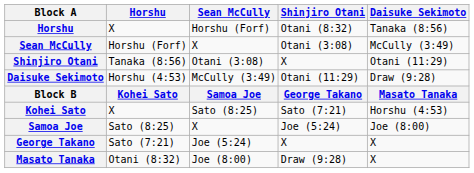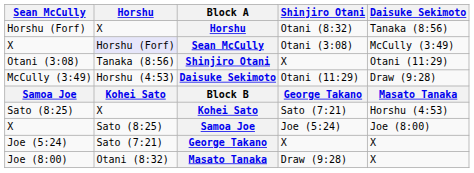columns swapped: (56, 13) <-> (234, 13)
(148, 45) no background -> (136, 45) lavender background
